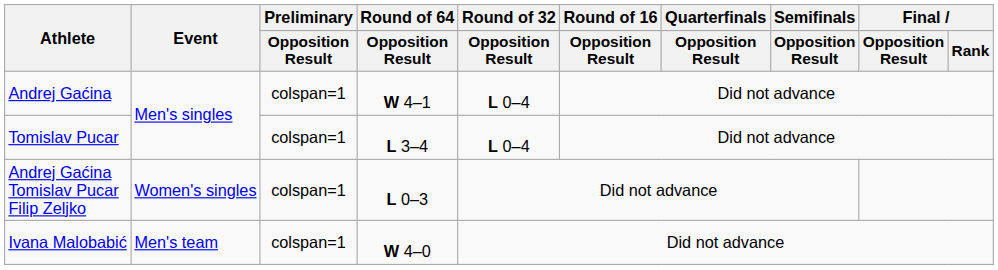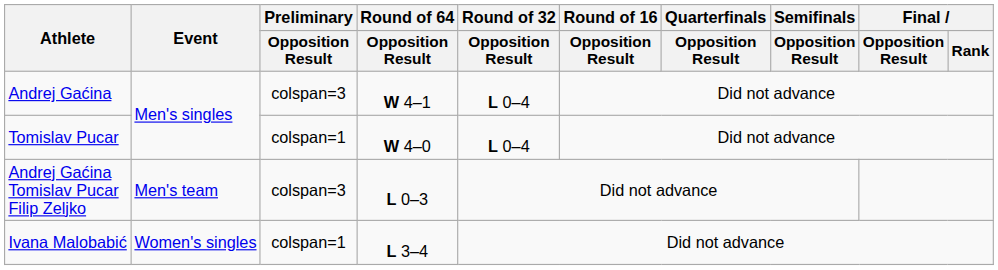(308, 94) colspan=1 -> (308, 94) colspan=3
(407, 147) L 3–4 -> (407, 147) W 4–0
(195, 190) Women's singles -> (176, 190) Men's team
(308, 190) colspan=1 -> (308, 190) colspan=3
(176, 243) Men's team -> (195, 243) Women's singles
(407, 252) W 4–0 -> (407, 252) L 3–4
